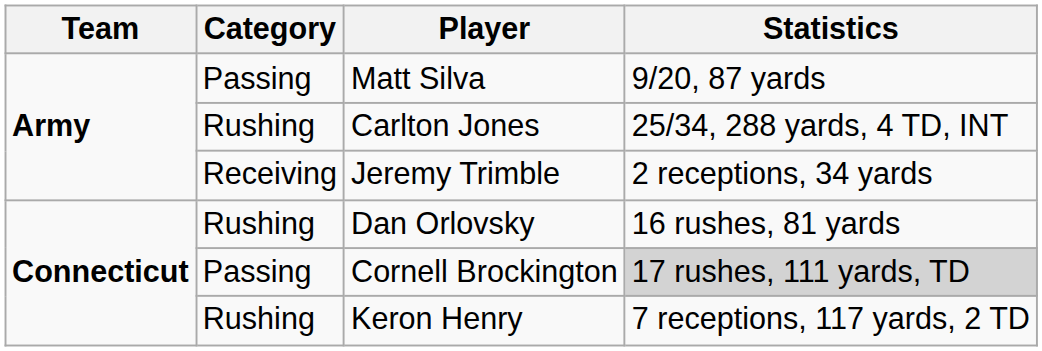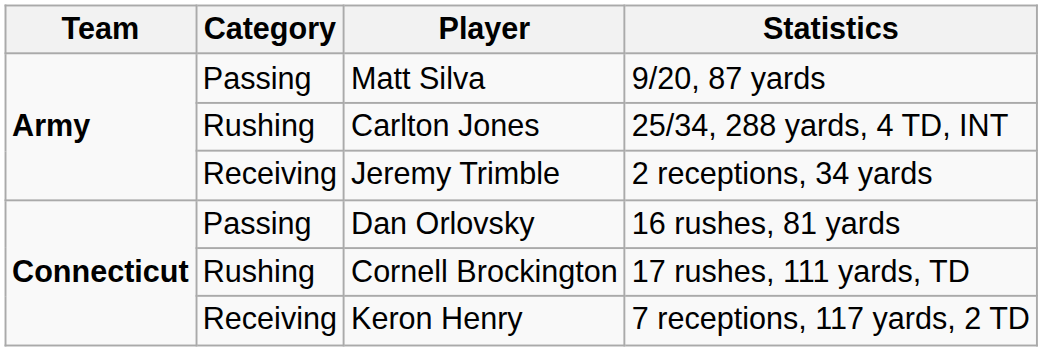(259, 223) Rushing -> (257, 223) Passing
(257, 271) Passing -> (259, 271) Rushing
(801, 271) lightgrey background -> (801, 271) no background
(259, 320) Rushing -> (270, 320) Receiving
